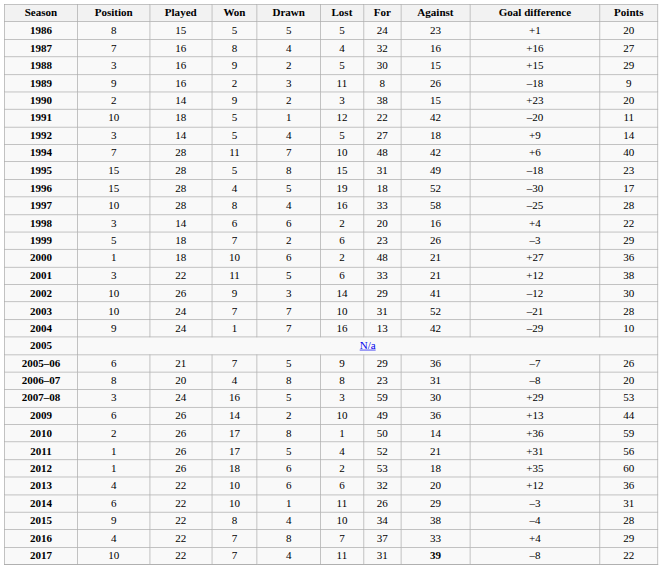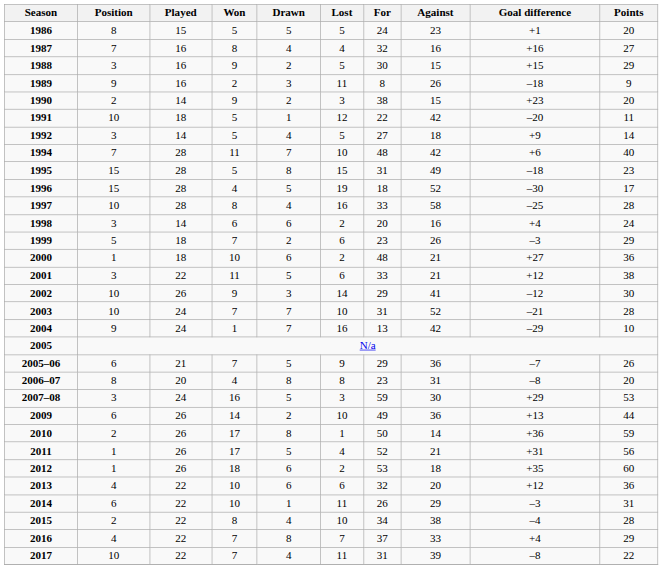(629, 223) 22 -> (629, 223) 24
(114, 521) 9 -> (114, 521) 2
(435, 556) bold -> (435, 556) normal
